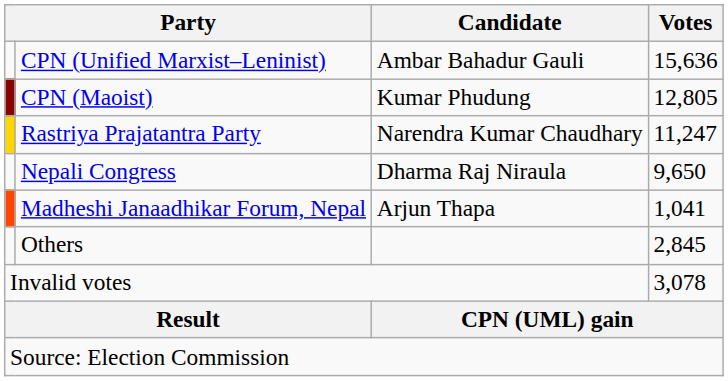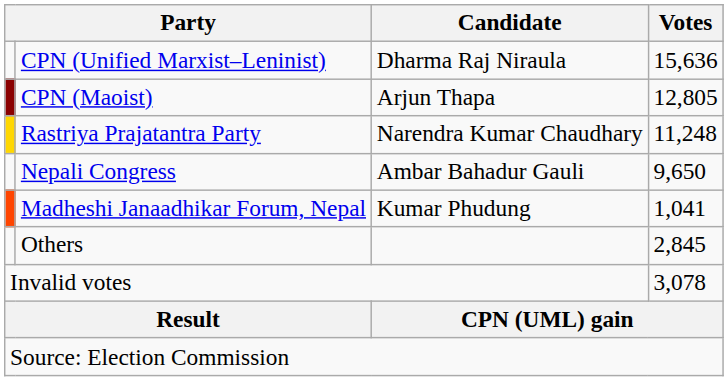(481, 60) Ambar Bahadur Gauli -> (471, 60) Dharma Raj Niraula
(454, 97) Kumar Phudung -> (436, 97) Arjun Thapa
(685, 134) 11,247 -> (685, 134) 11,248
(471, 171) Dharma Raj Niraula -> (481, 171) Ambar Bahadur Gauli
(436, 208) Arjun Thapa -> (454, 208) Kumar Phudung
